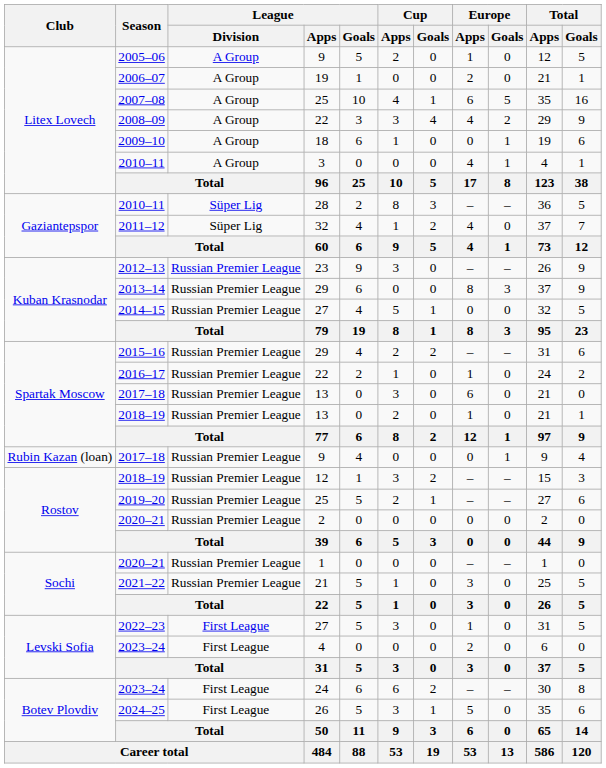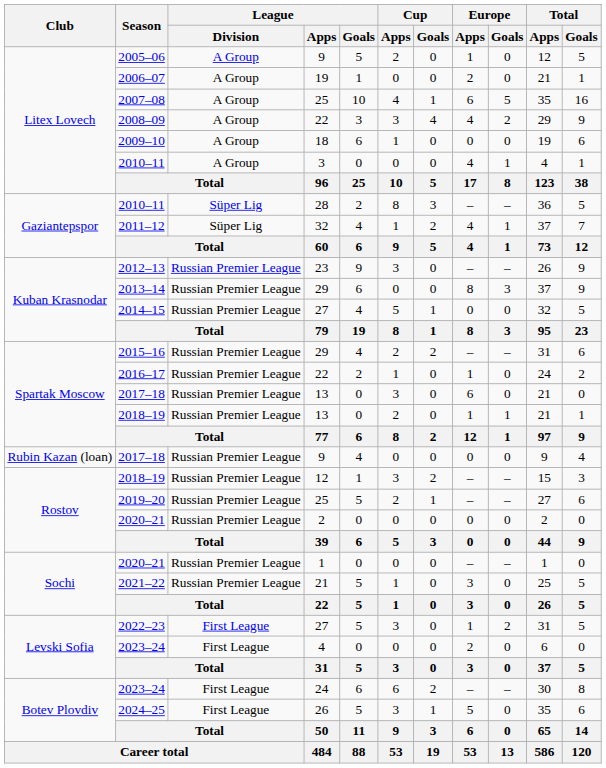(507, 141) 1 -> (507, 141) 0
(507, 225) 0 -> (507, 225) 1
(507, 415) 0 -> (507, 415) 1
(507, 457) 1 -> (507, 457) 0
(507, 625) 0 -> (507, 625) 2
